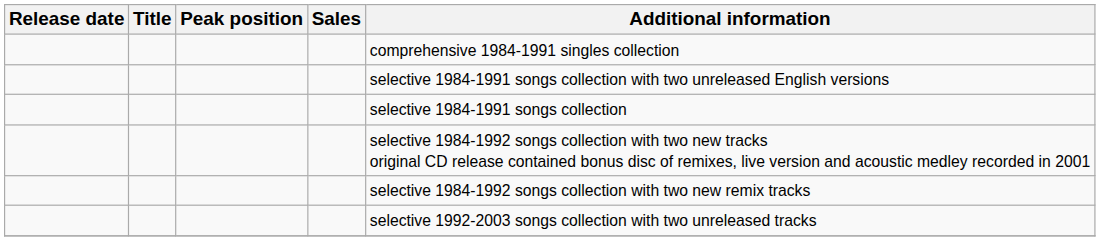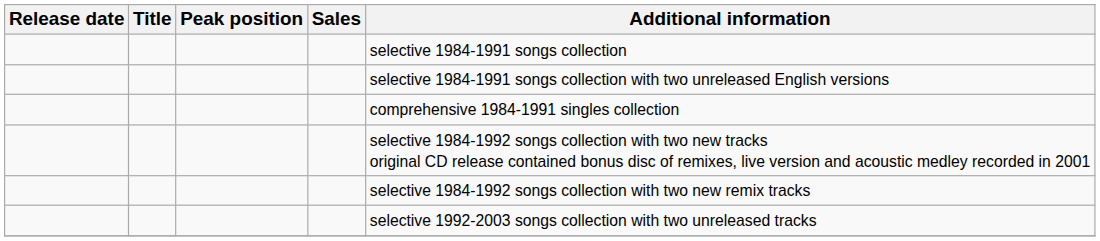(525, 50) comprehensive 1984-1991 singles collection -> (498, 50) selective 1984-1991 songs collection
(498, 110) selective 1984-1991 songs collection -> (525, 110) comprehensive 1984-1991 singles collection
